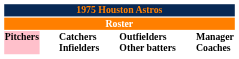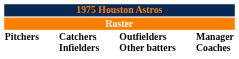(22, 37) pink background -> (22, 37) no background
